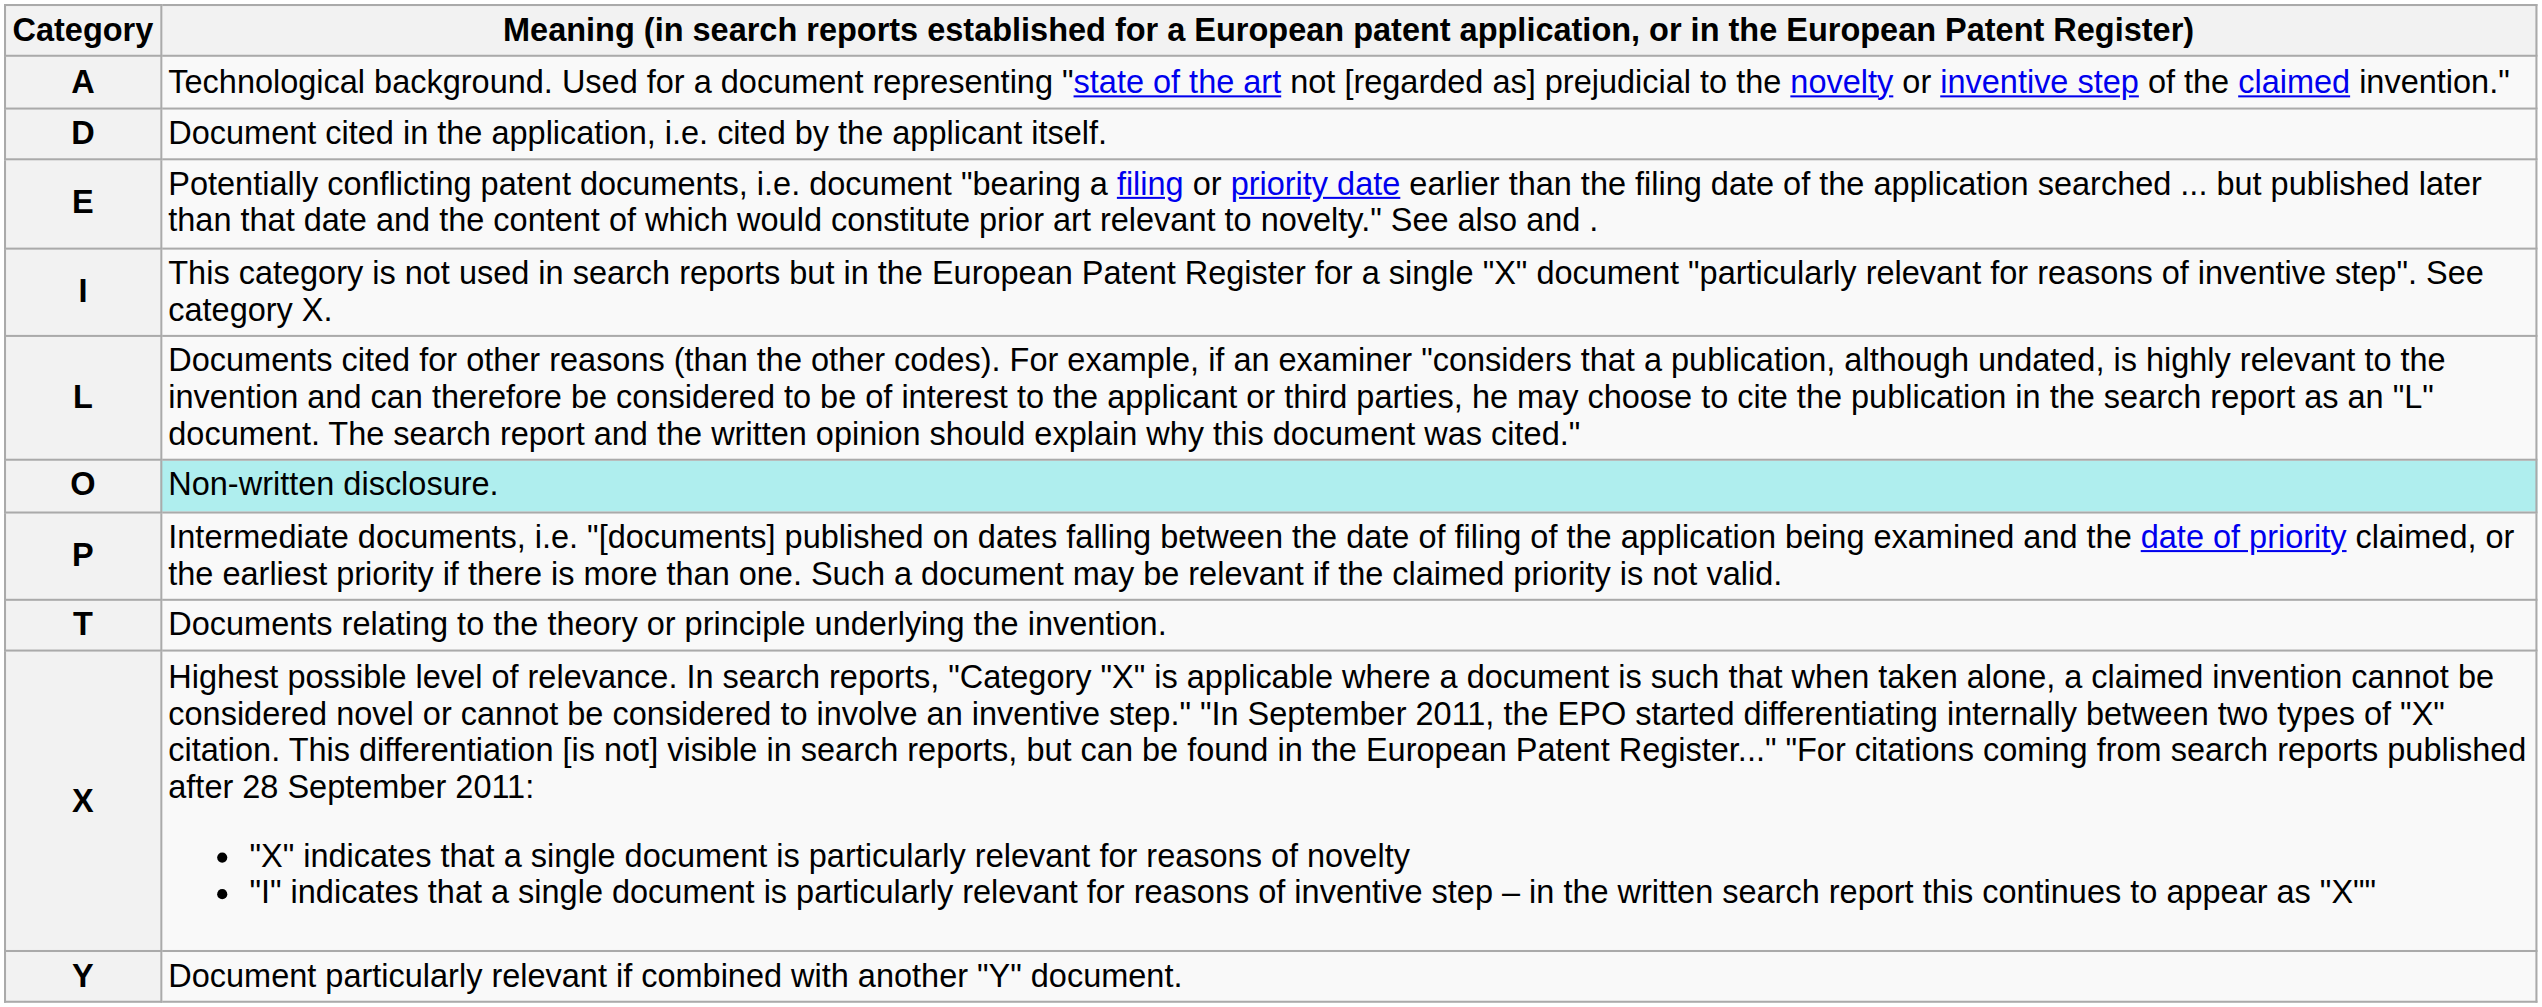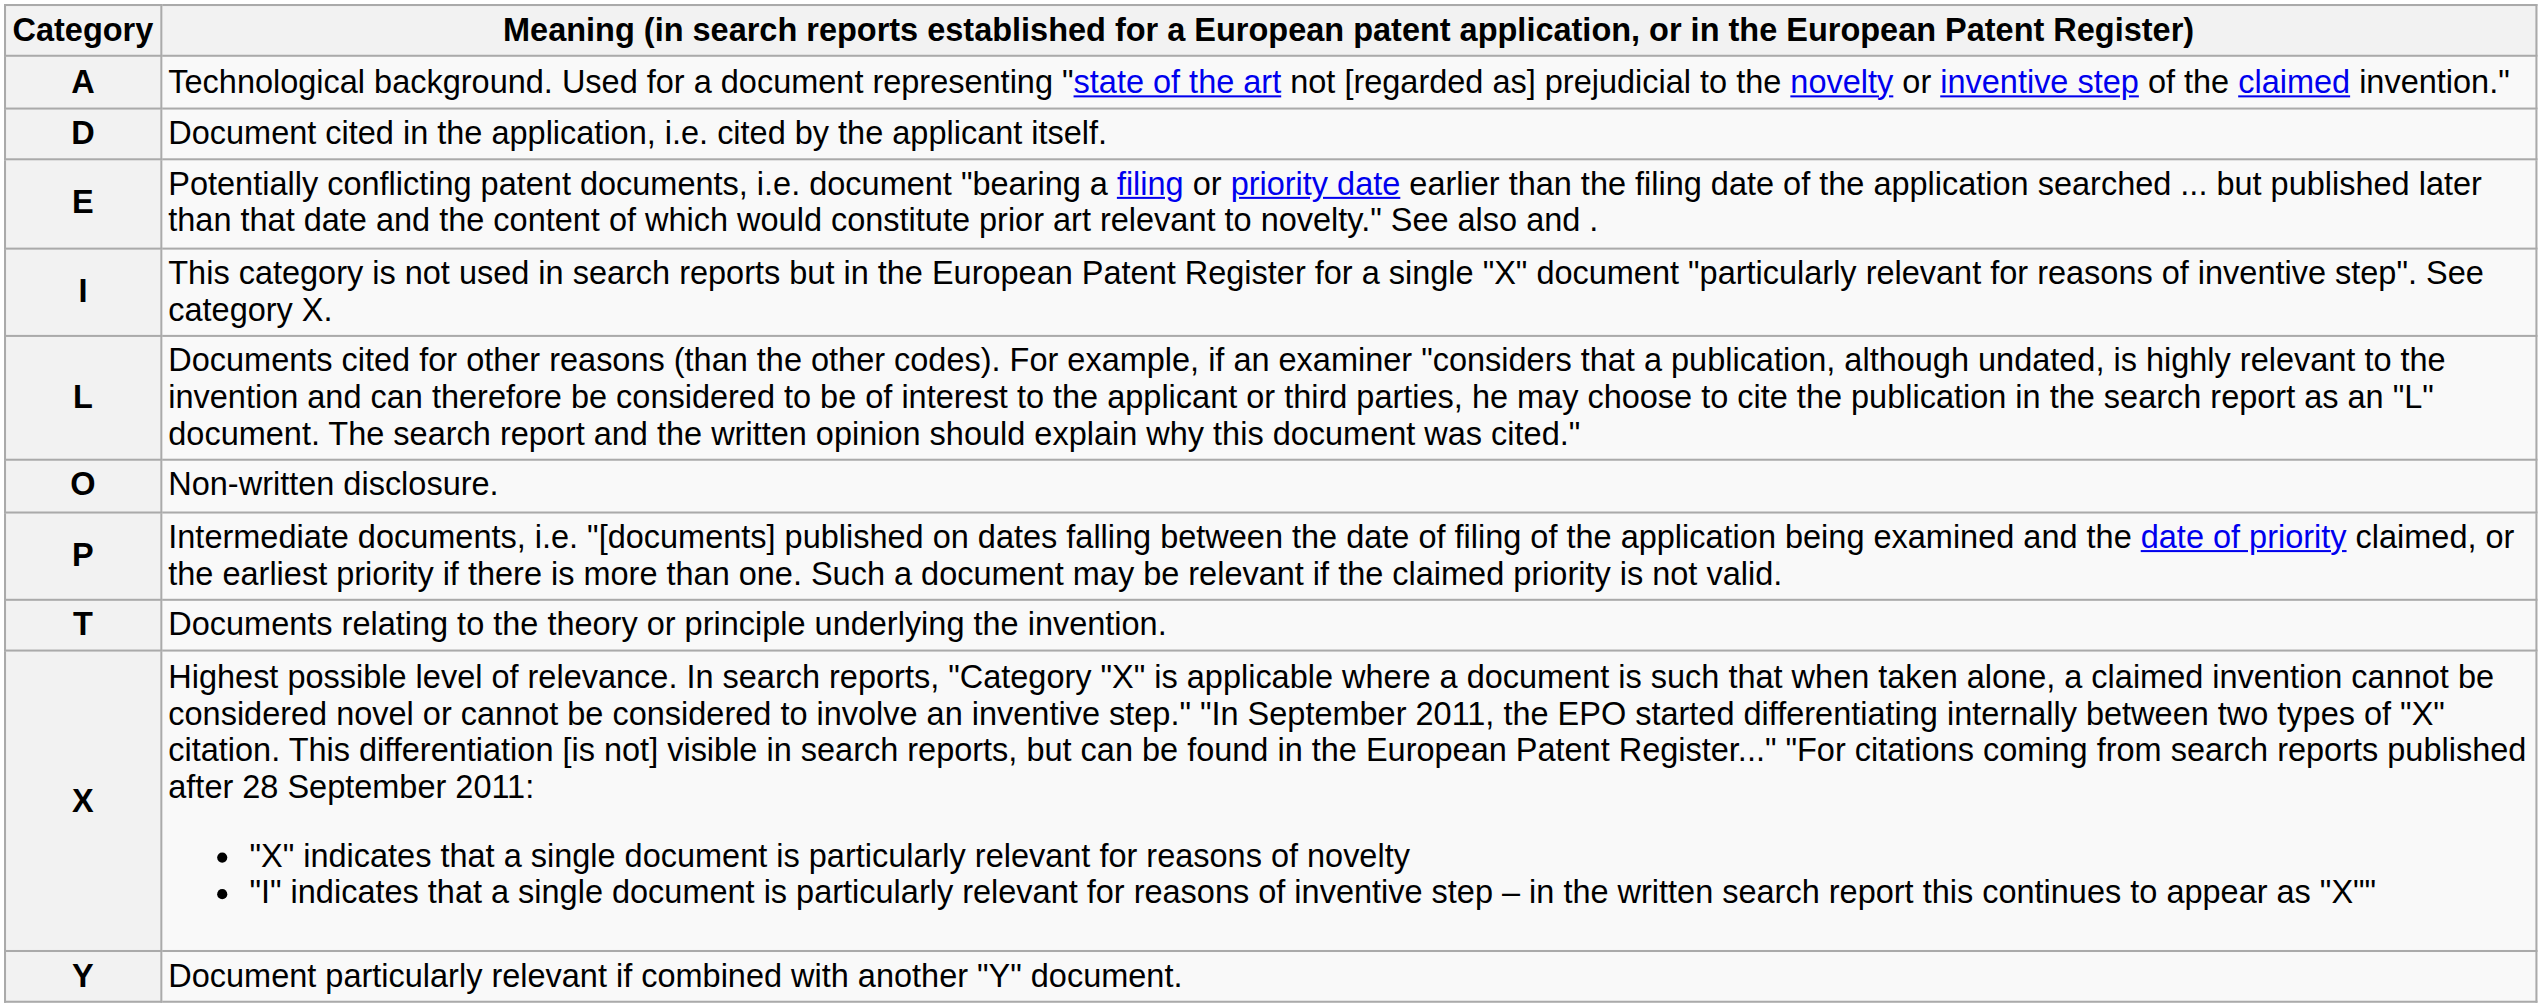(333, 485) paleturquoise background -> (333, 485) no background
